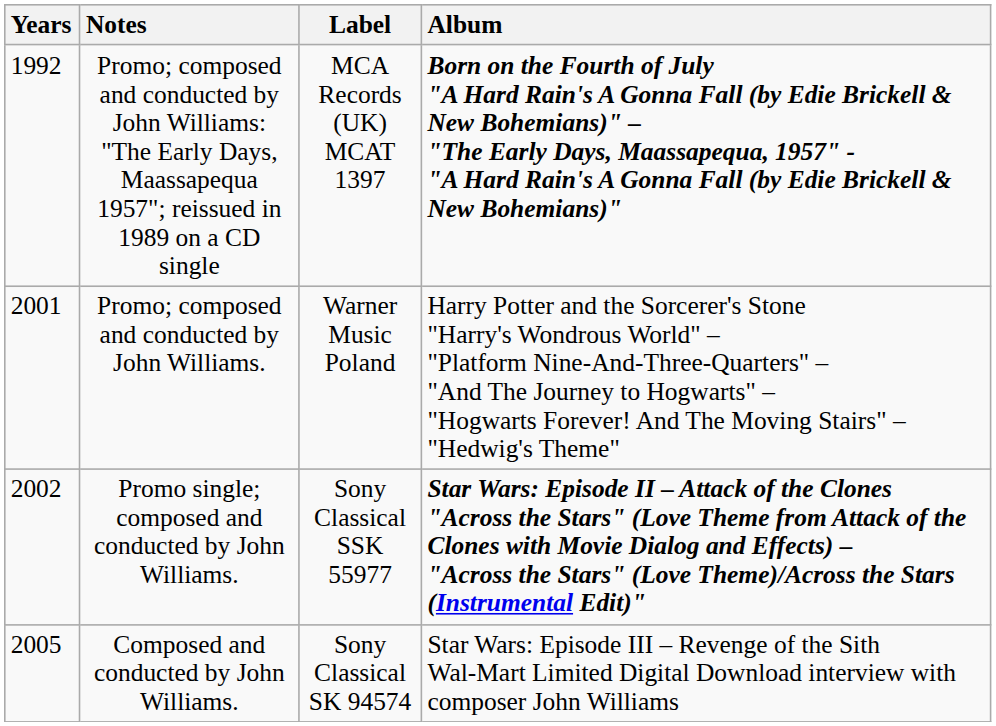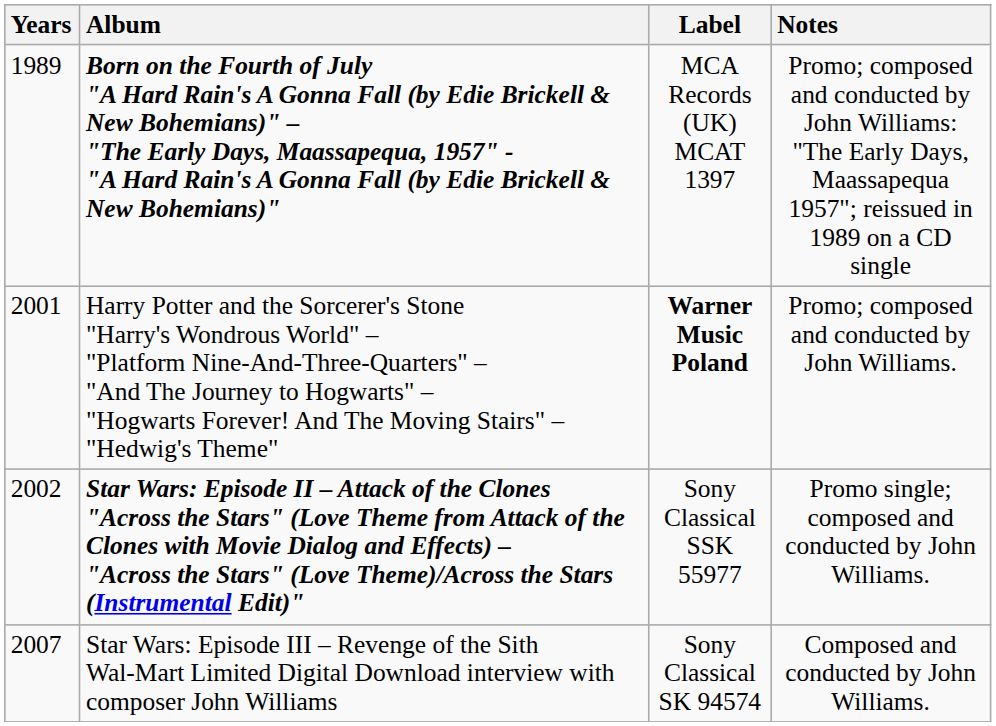columns swapped: (465, 24) <-> (116, 24)
(36, 65) 1992 -> (36, 65) 1989
(360, 334) normal -> (710, 334) bold
(36, 643) 2005 -> (36, 643) 2007
